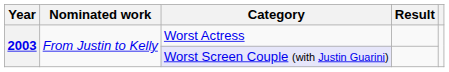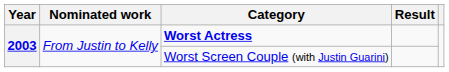(204, 35) normal -> (208, 35) bold
(276, 56) lavender background -> (276, 56) no background
